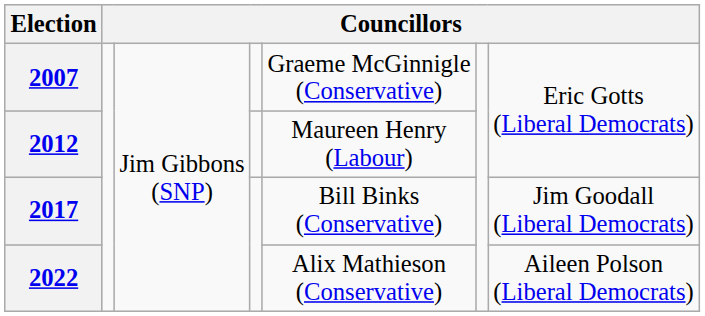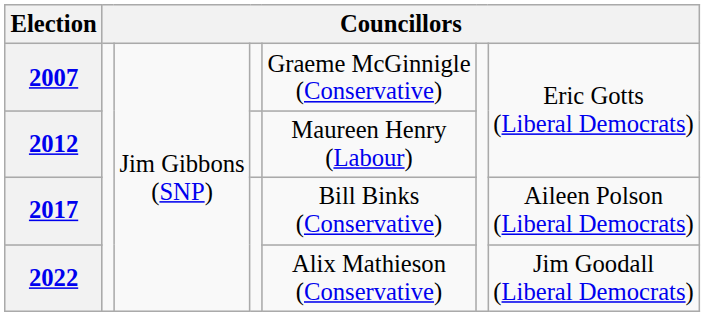(594, 210) Jim Goodall (Liberal Democrats) -> (594, 210) Aileen Polson (Liberal Democrats)
(594, 277) Aileen Polson (Liberal Democrats) -> (594, 277) Jim Goodall (Liberal Democrats)
